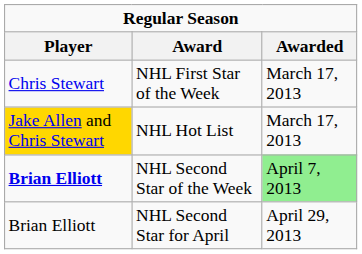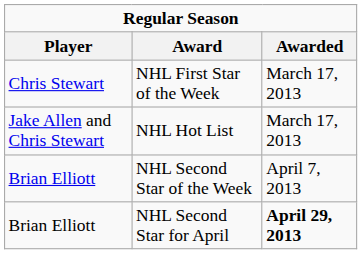(60, 130) gold background -> (60, 130) no background
(55, 178) bold -> (52, 178) normal
(293, 178) lightgreen background -> (293, 178) no background
(298, 225) normal -> (299, 225) bold
